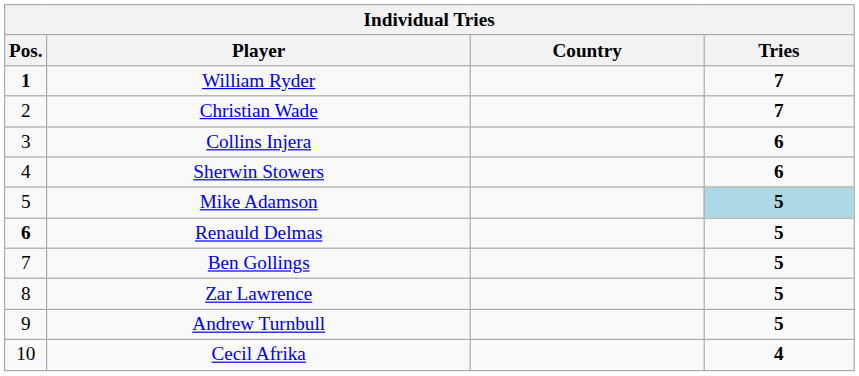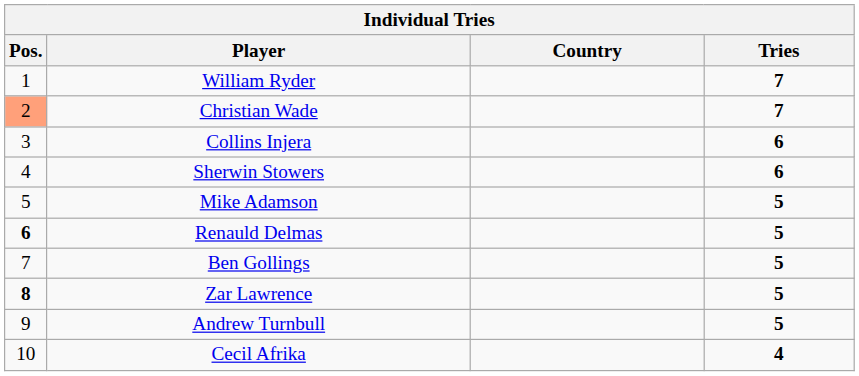(26, 80) bold -> (26, 80) normal
(26, 111) no background -> (26, 111) lightsalmon background
(779, 202) lightblue background -> (779, 202) no background
(26, 293) normal -> (26, 293) bold
